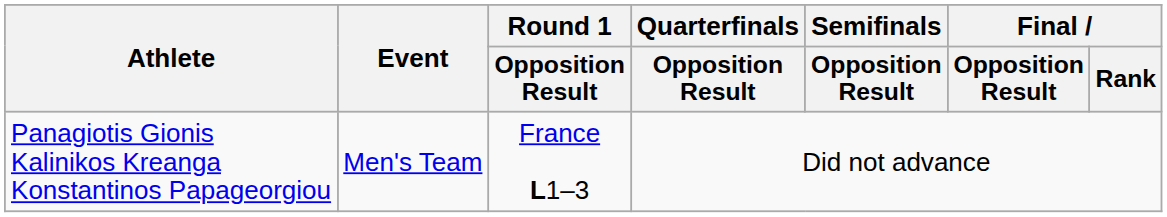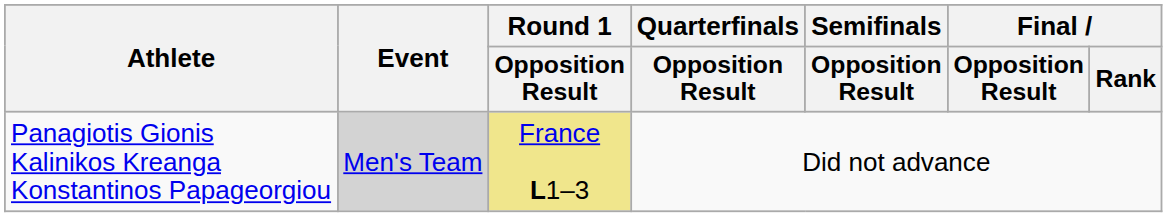(413, 162) no background -> (413, 162) lightgrey background
(560, 162) no background -> (560, 162) khaki background
